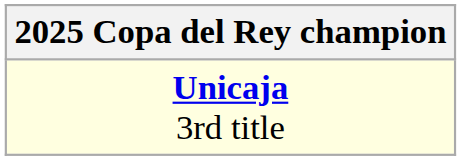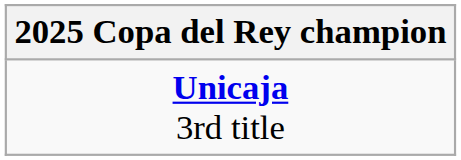(230, 106) lightyellow background -> (230, 106) no background
